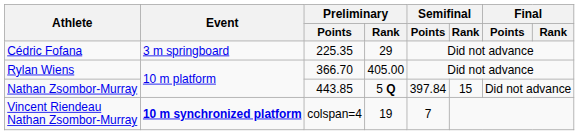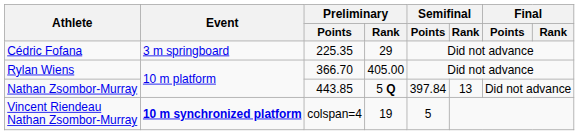(466, 89) 15 -> (466, 89) 13
(428, 114) 7 -> (428, 114) 5
